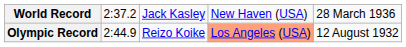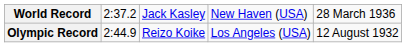(261, 33) lightsalmon background -> (261, 33) no background
